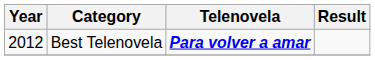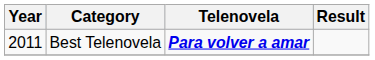(26, 42) 2012 -> (25, 42) 2011
